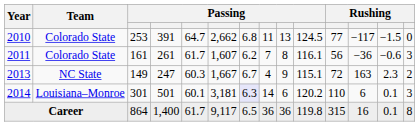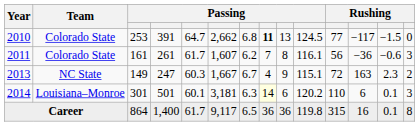(268, 37) normal -> (268, 37) bold
(249, 93) lavender background -> (249, 93) no background
(268, 93) no background -> (268, 93) lightyellow background
